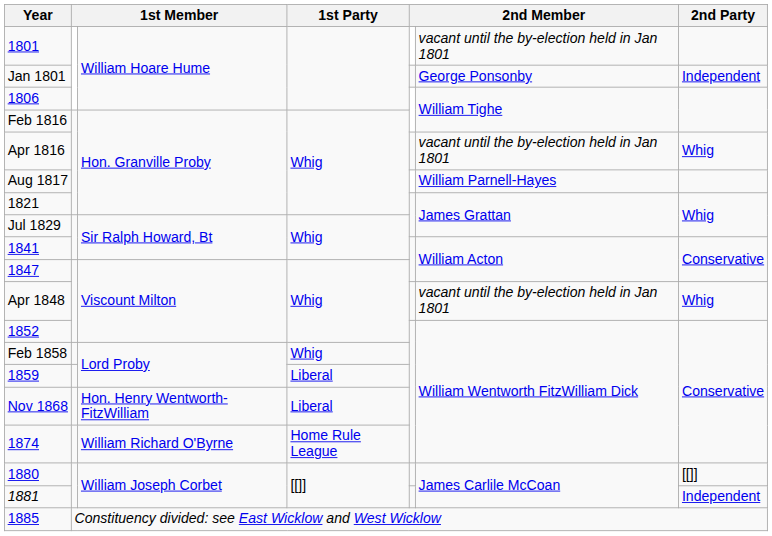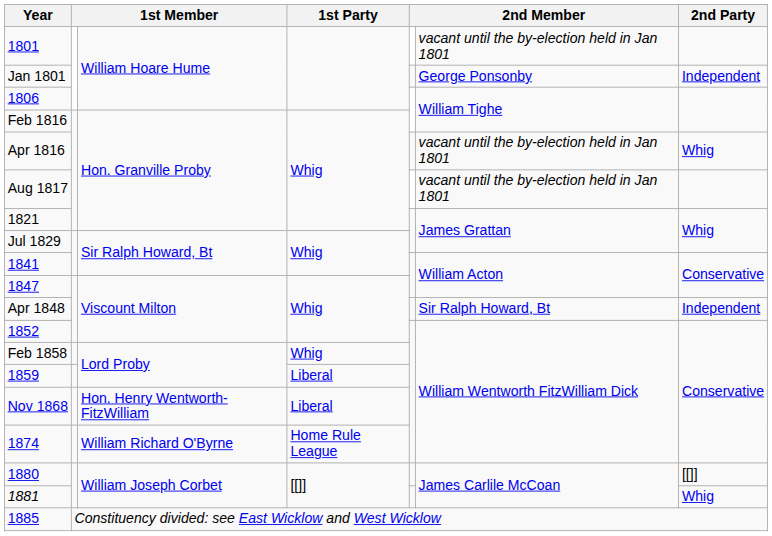(487, 181) William Parnell-Hayes -> (538, 189) vacant until the by-election held in Jan 1801
(538, 300) vacant until the by-election held in Jan 1801 -> (484, 308) Sir Ralph Howard, Bt
(698, 300) Whig -> (721, 308) Independent
(721, 496) Independent -> (698, 496) Whig
